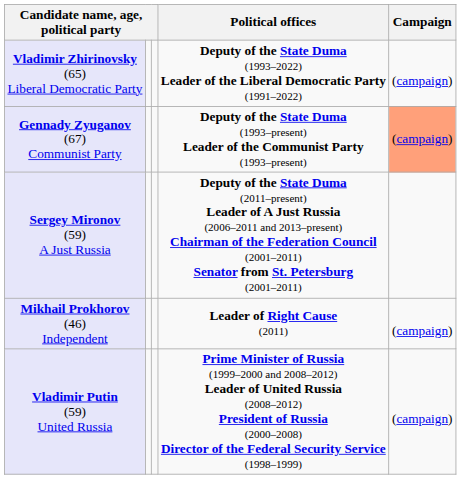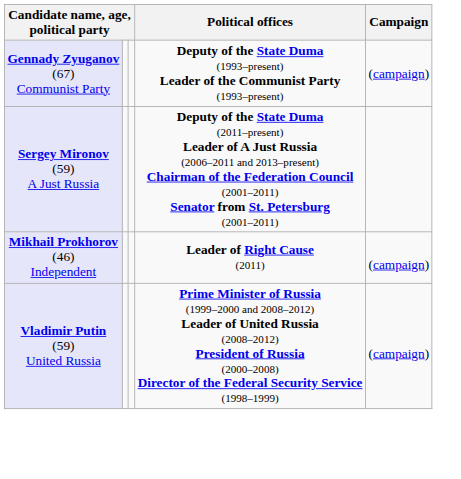- row: (75, 73)
(422, 139) lightsalmon background -> (399, 73) no background
